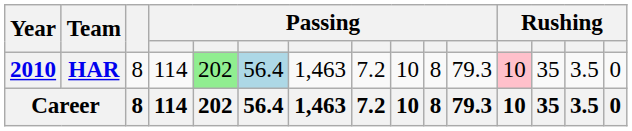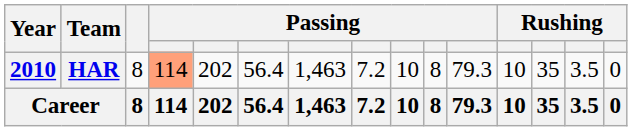(171, 69) no background -> (171, 69) lightsalmon background
(215, 69) lightgreen background -> (215, 69) no background
(263, 69) lightblue background -> (263, 69) no background
(514, 69) pink background -> (514, 69) no background
